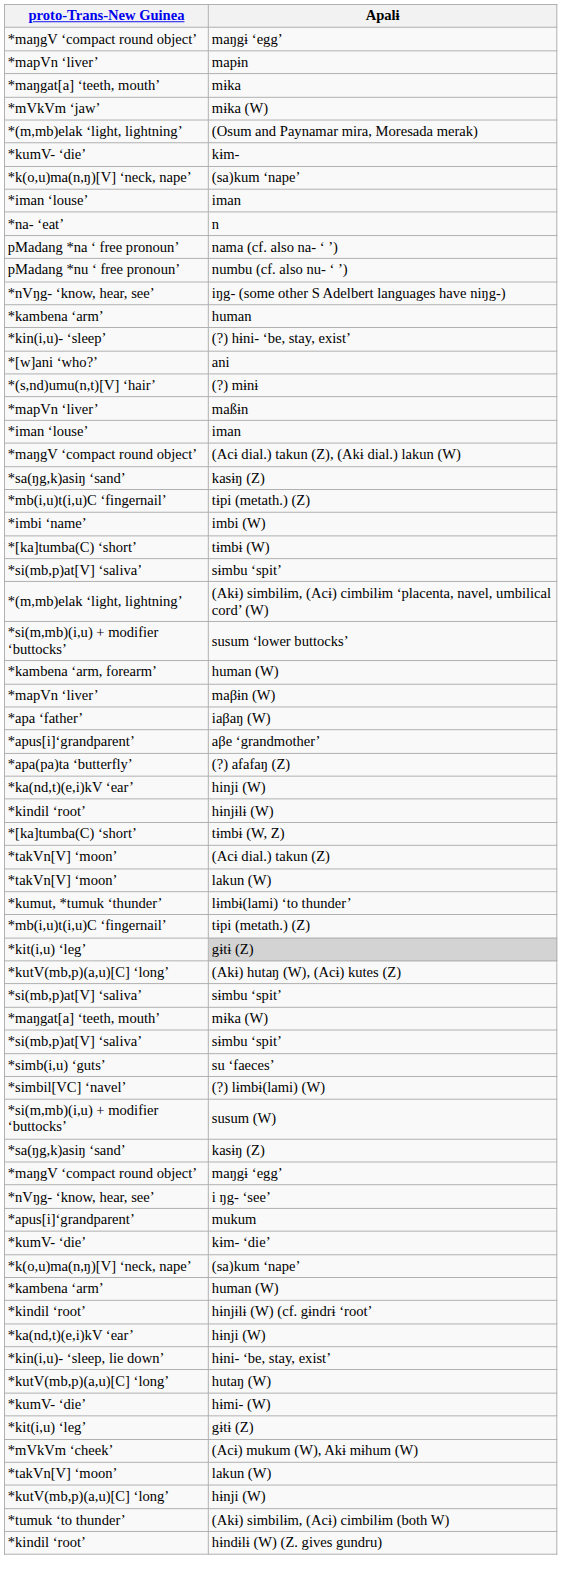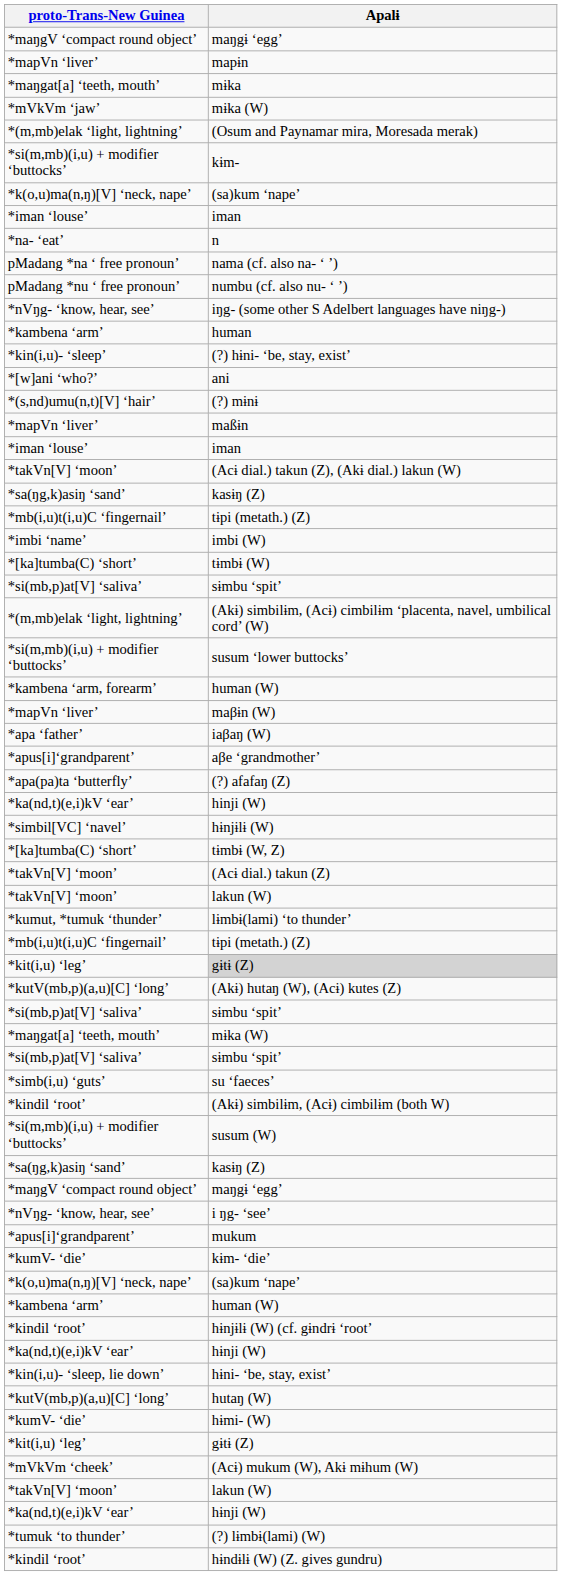(47, 154) *kumV- ‘die’ -> (83, 162) *si(m,mb)(i,u) + modifier ‘buttocks’
(102, 454) *maŋgV ‘compact round object’ -> (63, 471) *takVn[V] ‘moon’
(47, 810) *kindil ‘root’ -> (67, 827) *simbil[VC] ‘navel’
(67, 1087) *simbil[VC] ‘navel’ -> (47, 1104) *kindil ‘root’
(268, 1087) (?) lɨmbɨ(lami) (W) -> (331, 1104) (Akɨ) simbilɨm, (Acɨ) cimbilɨm (both W)
(88, 1496) *kutV(mb,p)(a,u)[C] ‘long’ -> (71, 1513) *ka(nd,t)(e,i)kV ‘ear’
(331, 1519) (Akɨ) simbilɨm, (Acɨ) cimbilɨm (both W) -> (268, 1536) (?) lɨmbɨ(lami) (W)
